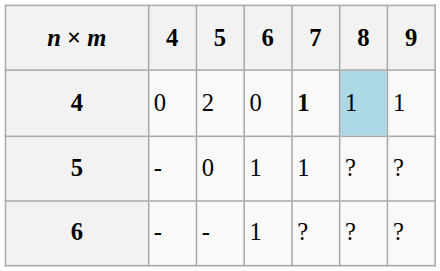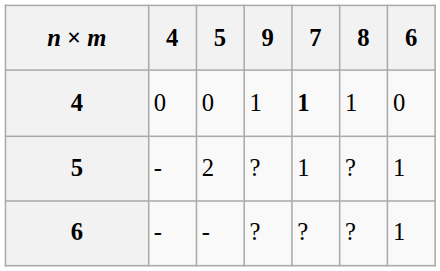columns swapped: (268, 37) <-> (411, 37)
(208, 102) 2 -> (208, 102) 0
(351, 102) lightblue background -> (351, 102) no background
(208, 167) 0 -> (208, 167) 2
